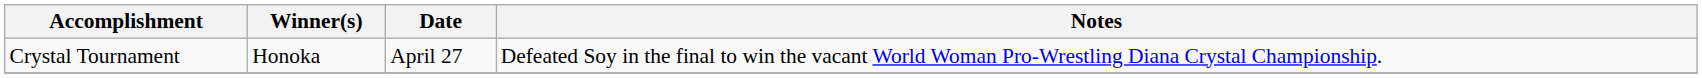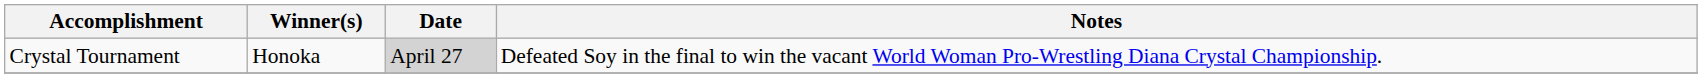(426, 55) no background -> (426, 55) lightgrey background
